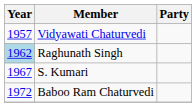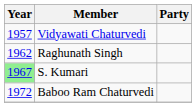(20, 53) lightblue background -> (20, 53) no background
(20, 72) no background -> (20, 72) lightgreen background
